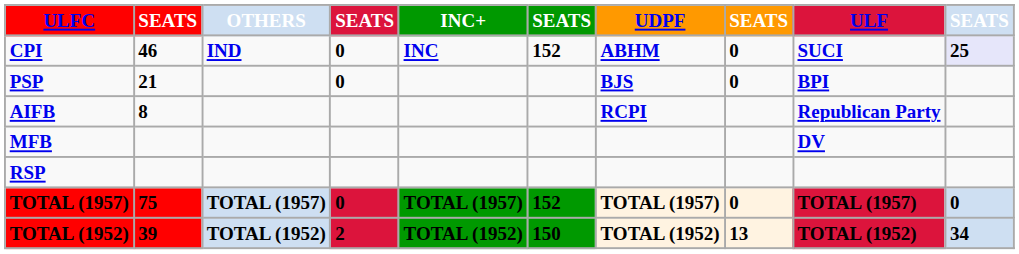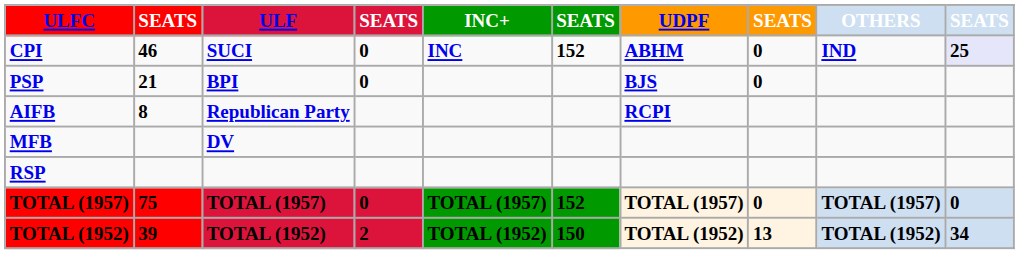columns swapped: (869, 20) <-> (266, 20)
